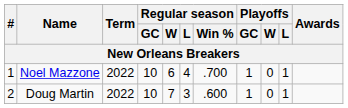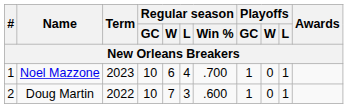(120, 73) 2022 -> (120, 73) 2023
